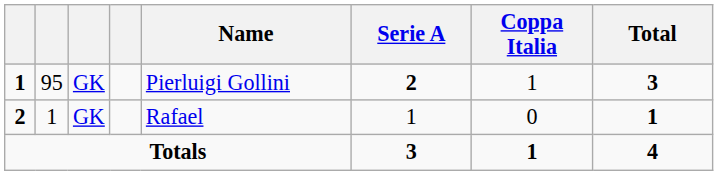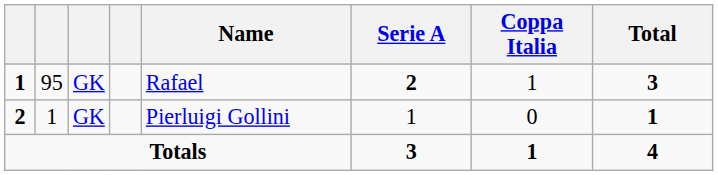(218, 81) Pierluigi Gollini -> (175, 81) Rafael
(175, 116) Rafael -> (218, 116) Pierluigi Gollini
